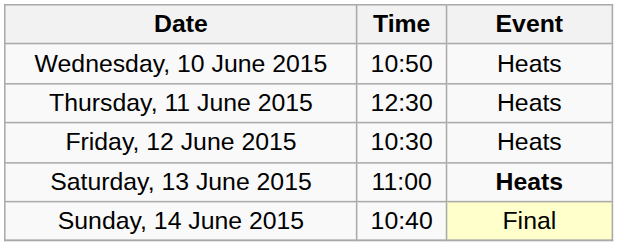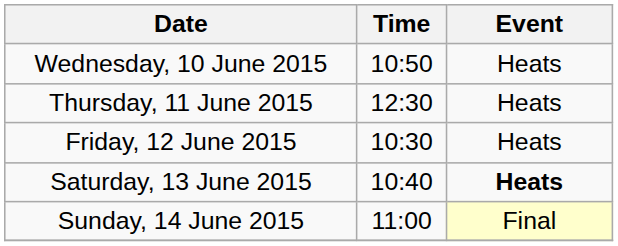(402, 181) 11:00 -> (402, 181) 10:40
(402, 220) 10:40 -> (402, 220) 11:00
